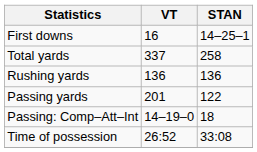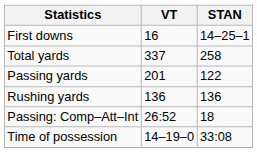rows swapped: (48, 76) <-> (48, 96)
(169, 116) 14–19–0 -> (160, 116) 26:52
(160, 137) 26:52 -> (169, 137) 14–19–0
